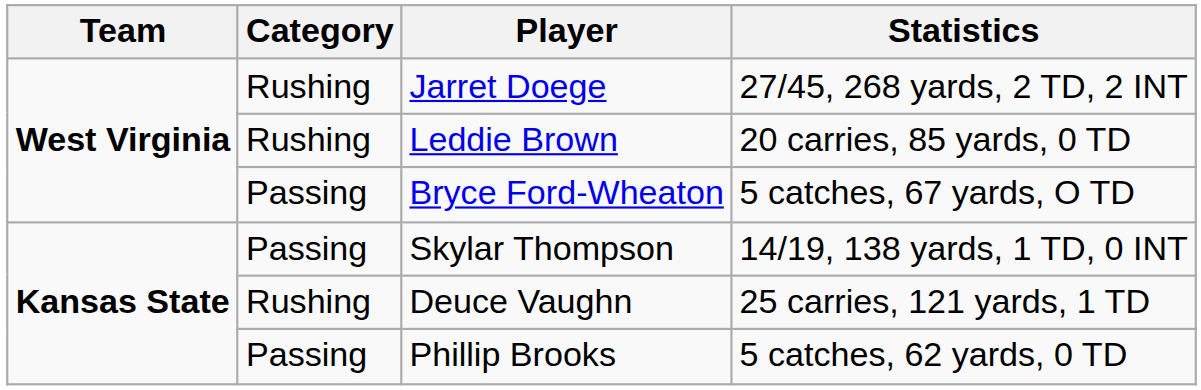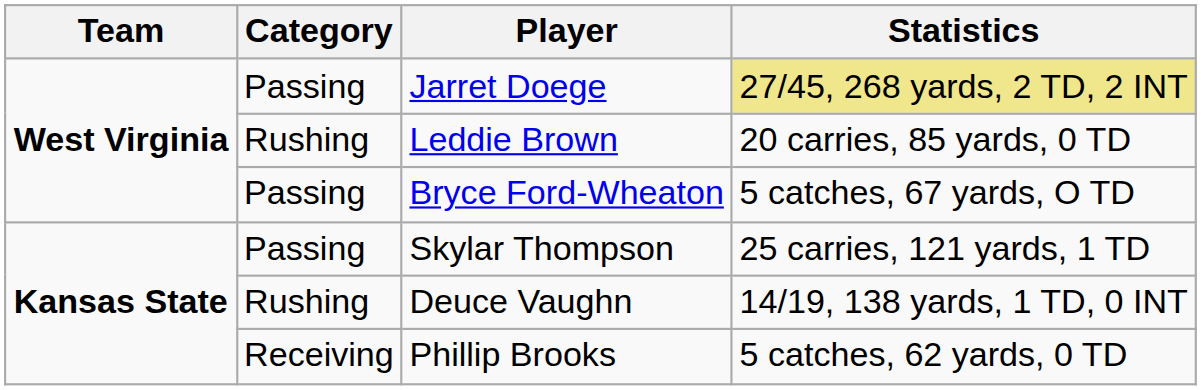(309, 85) Rushing -> (305, 85) Passing
(964, 85) no background -> (964, 85) khaki background
(964, 247) 14/19, 138 yards, 1 TD, 0 INT -> (945, 247) 25 carries, 121 yards, 1 TD
(945, 301) 25 carries, 121 yards, 1 TD -> (964, 301) 14/19, 138 yards, 1 TD, 0 INT
(307, 355) Passing -> (319, 355) Receiving
